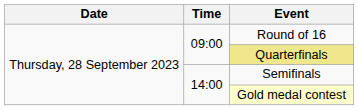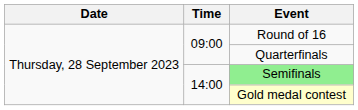(292, 54) khaki background -> (292, 54) no background
(292, 74) no background -> (292, 74) lightgreen background
